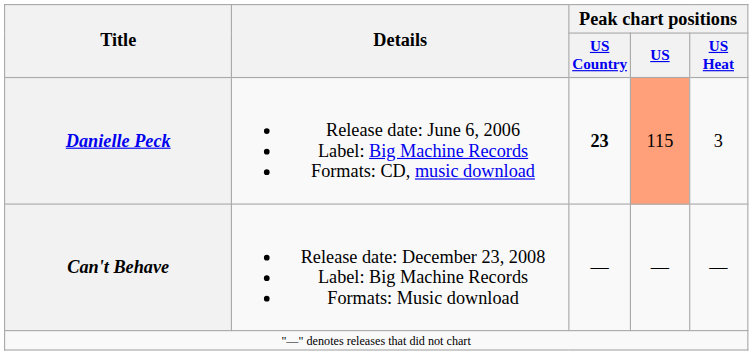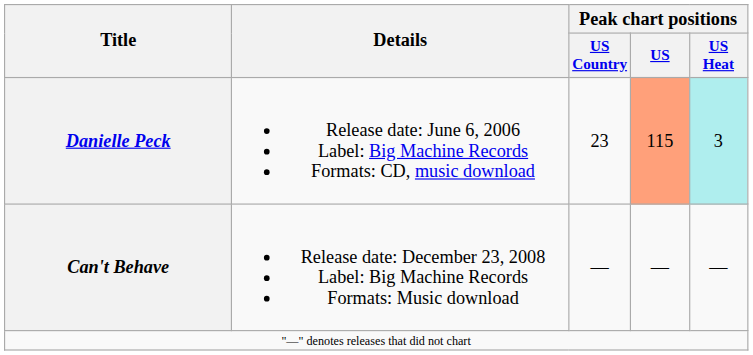(600, 140) bold -> (600, 140) normal
(718, 140) no background -> (718, 140) paleturquoise background
